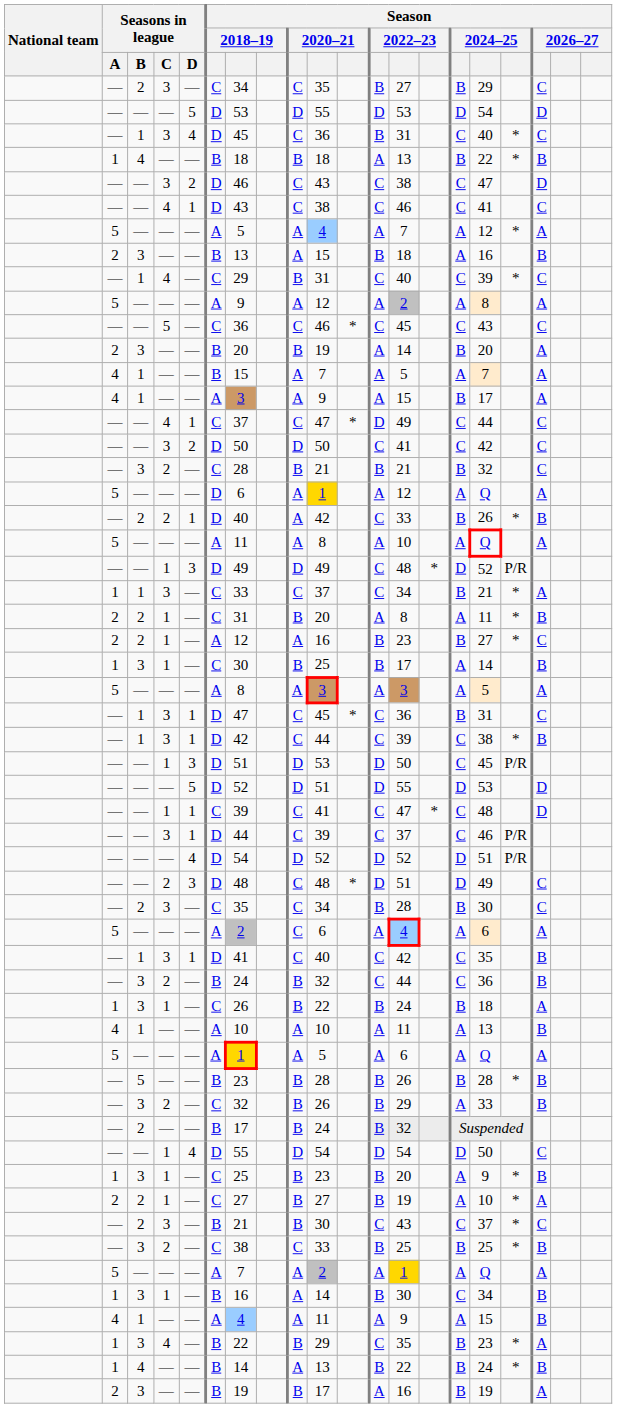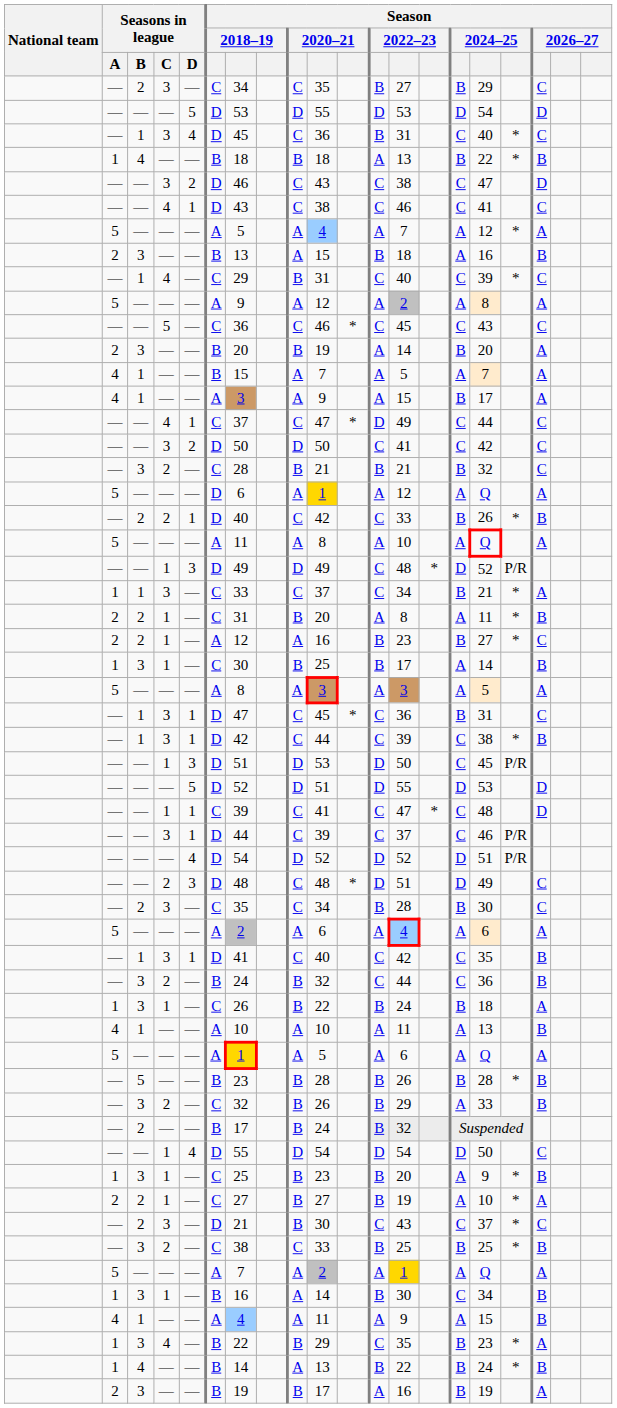(298, 517) A -> (298, 517) C
(298, 932) C -> (298, 932) A
(216, 1224) B -> (216, 1224) D
